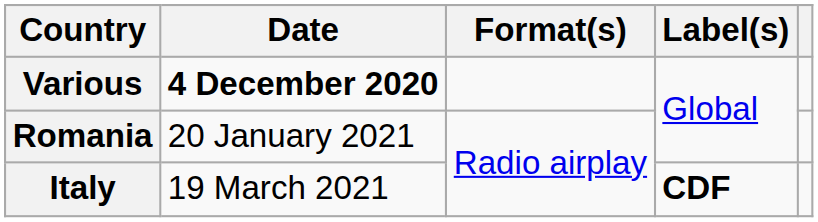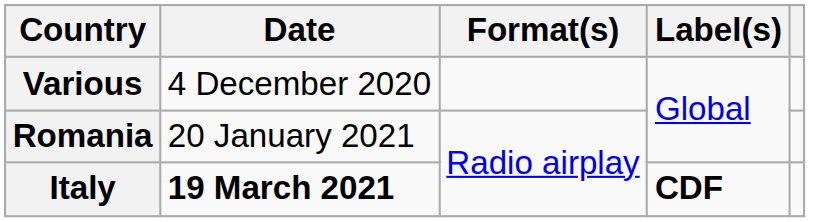(303, 83) bold -> (299, 83) normal
(278, 188) normal -> (281, 188) bold
